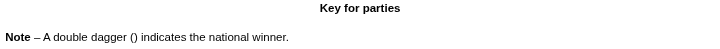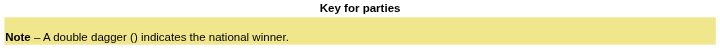(147, 37) no background -> (147, 37) khaki background
